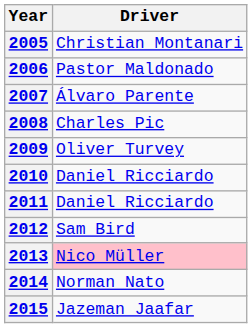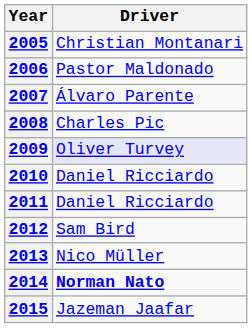(120, 151) no background -> (120, 151) lavender background
(110, 257) pink background -> (110, 257) no background
(110, 283) normal -> (110, 283) bold
